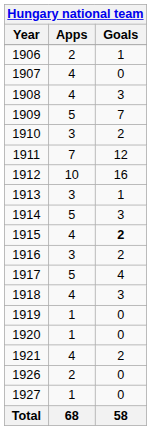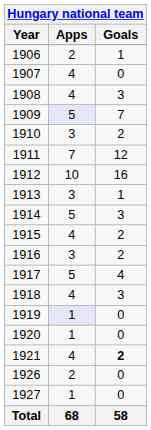(72, 114) no background -> (72, 114) lavender background
(121, 235) bold -> (121, 235) normal
(72, 315) no background -> (72, 315) lavender background
(121, 355) normal -> (121, 355) bold
